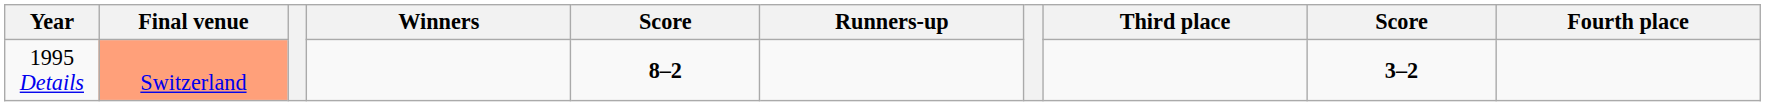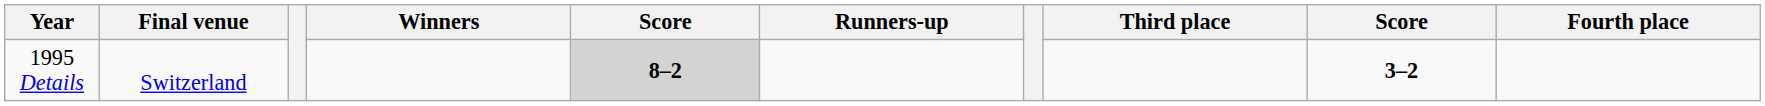(193, 82) lightsalmon background -> (193, 82) no background
(665, 69) no background -> (665, 69) lightgrey background
